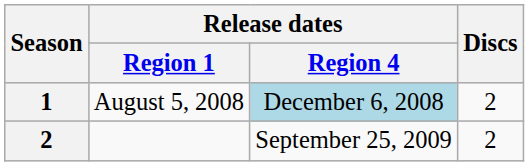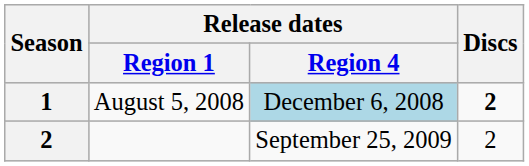(490, 101) normal -> (490, 101) bold
